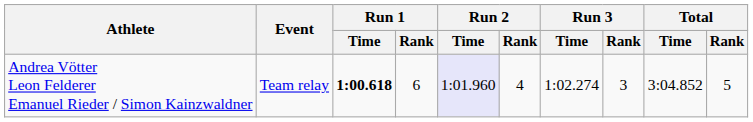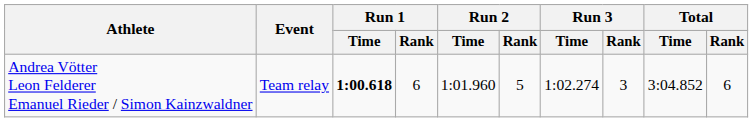(468, 85) lavender background -> (468, 85) no background
(520, 85) 4 -> (520, 85) 5
(727, 85) 5 -> (727, 85) 6
